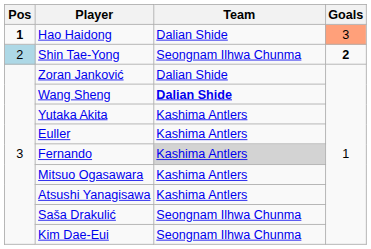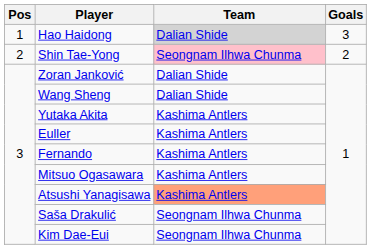(20, 35) bold -> (20, 35) normal
(192, 35) no background -> (192, 35) lightgrey background
(346, 35) lightsalmon background -> (346, 35) no background
(20, 55) lightblue background -> (20, 55) no background
(229, 55) no background -> (229, 55) pink background
(346, 55) bold -> (346, 55) normal
(194, 94) bold -> (192, 94) normal
(202, 154) lightgrey background -> (202, 154) no background
(202, 194) no background -> (202, 194) lightsalmon background
